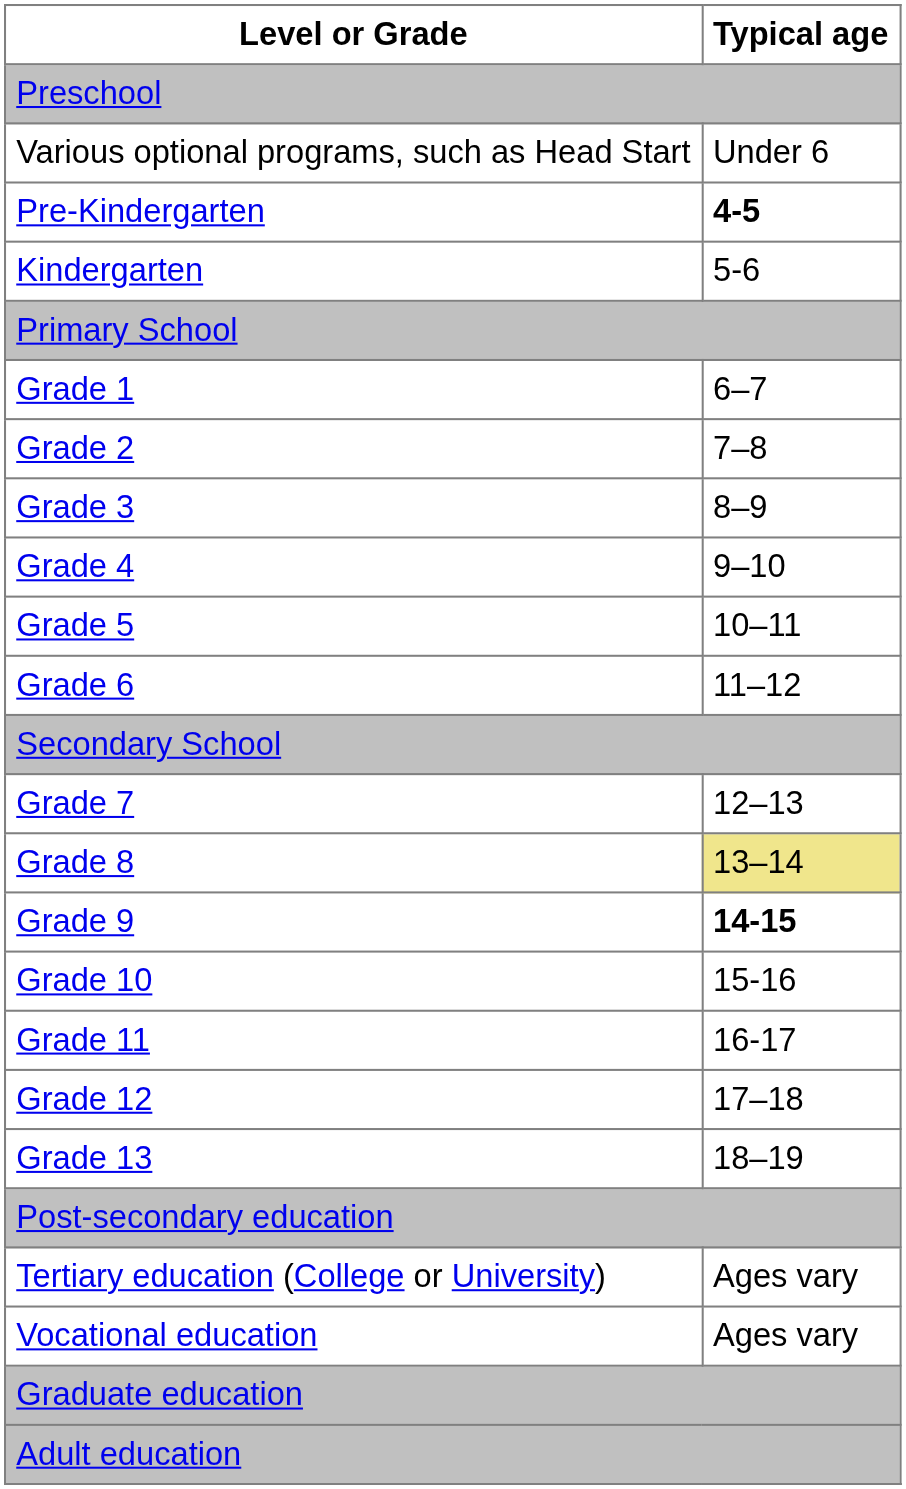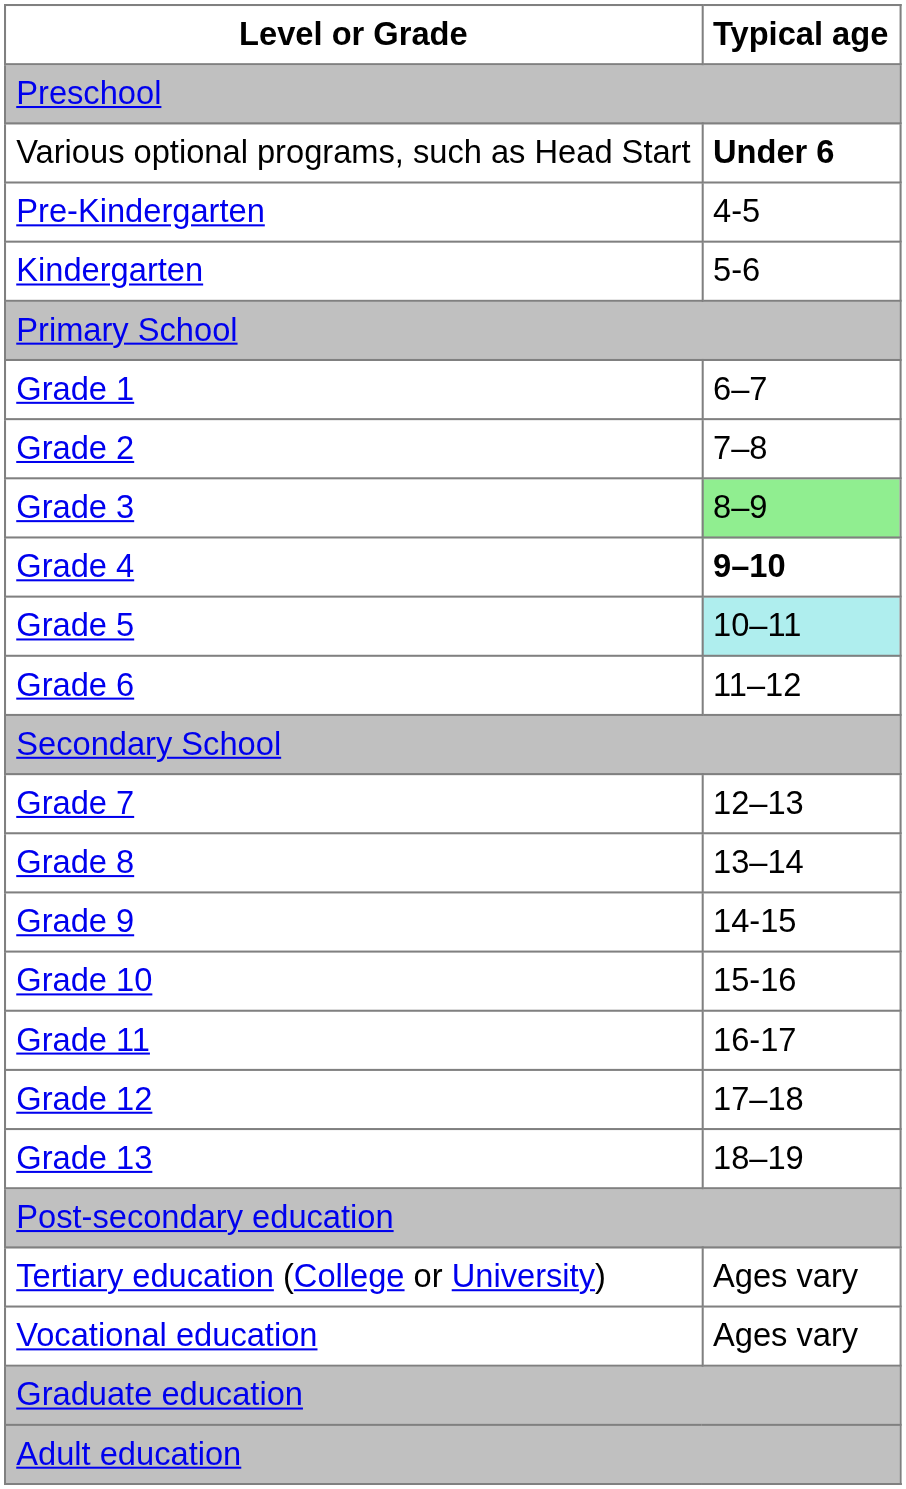(771, 152) normal -> (774, 152) bold
(737, 211) bold -> (737, 211) normal
(740, 507) no background -> (740, 507) lightgreen background
(749, 566) normal -> (749, 566) bold
(757, 625) no background -> (757, 625) paleturquoise background
(758, 862) khaki background -> (758, 862) no background
(755, 921) bold -> (755, 921) normal
